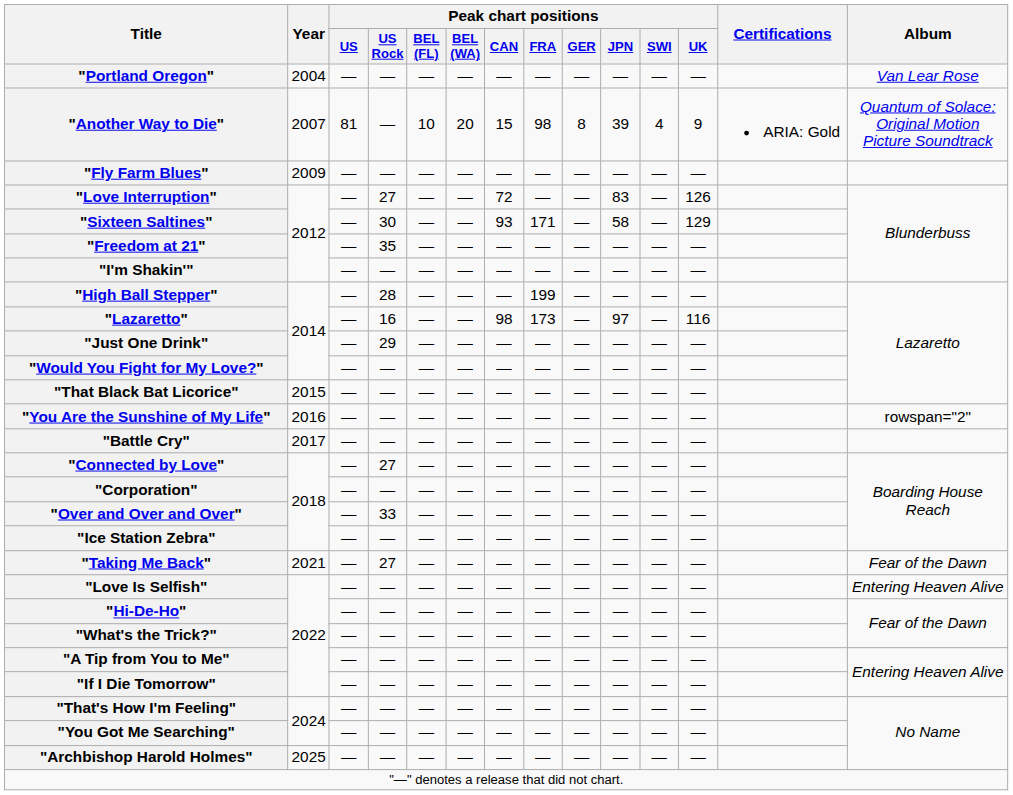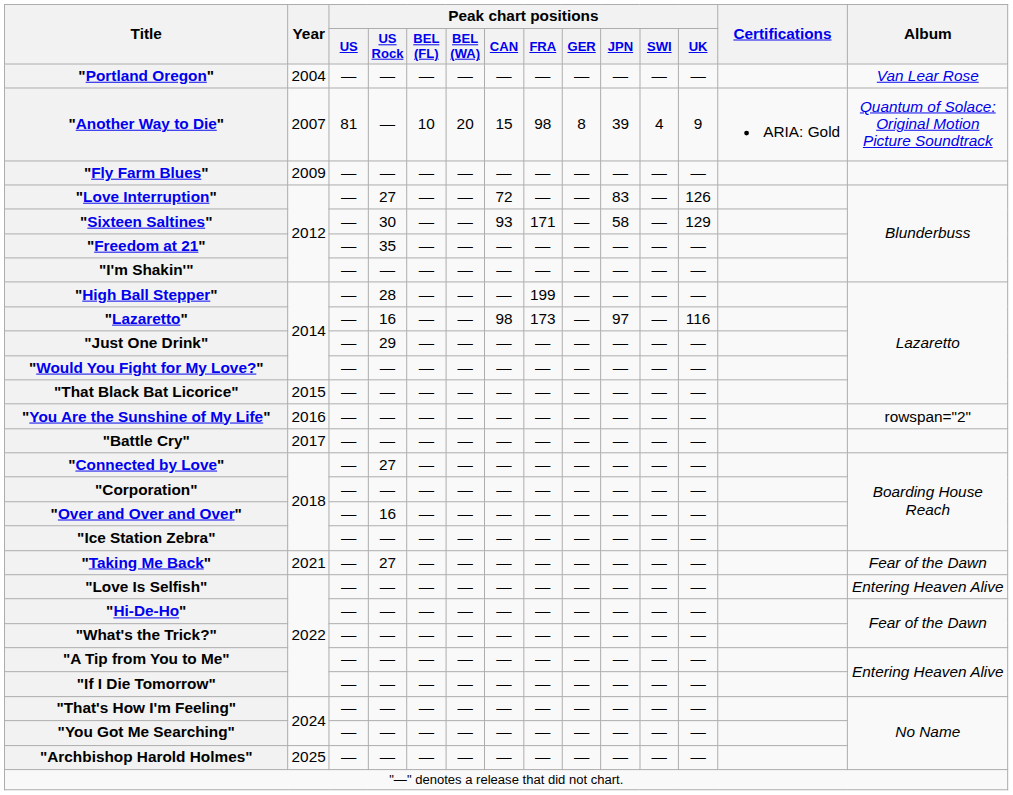(388, 513) 33 -> (388, 513) 16
